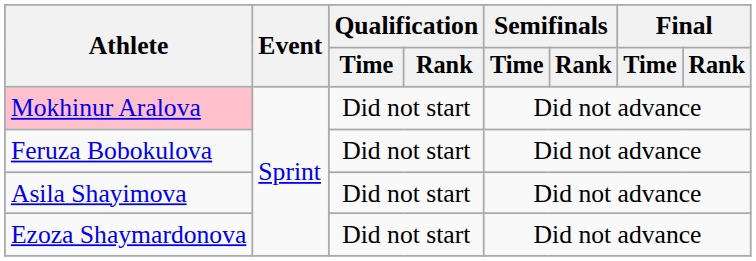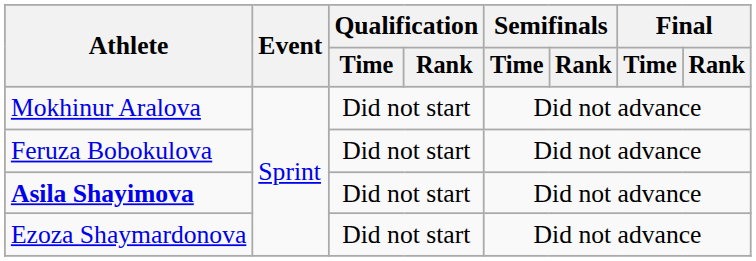(106, 108) pink background -> (106, 108) no background
(99, 192) normal -> (102, 192) bold
